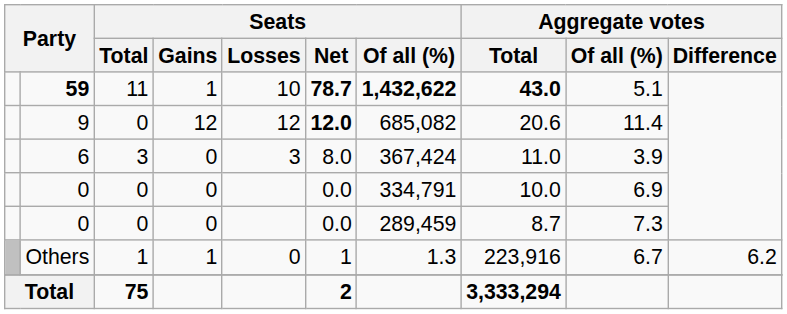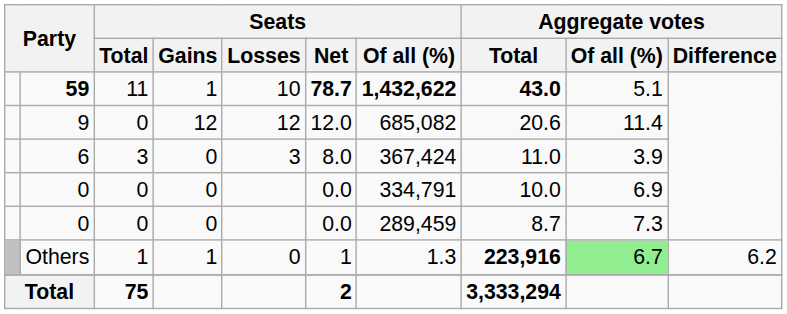(331, 123) bold -> (331, 123) normal
(522, 258) normal -> (522, 258) bold
(648, 258) no background -> (648, 258) lightgreen background
